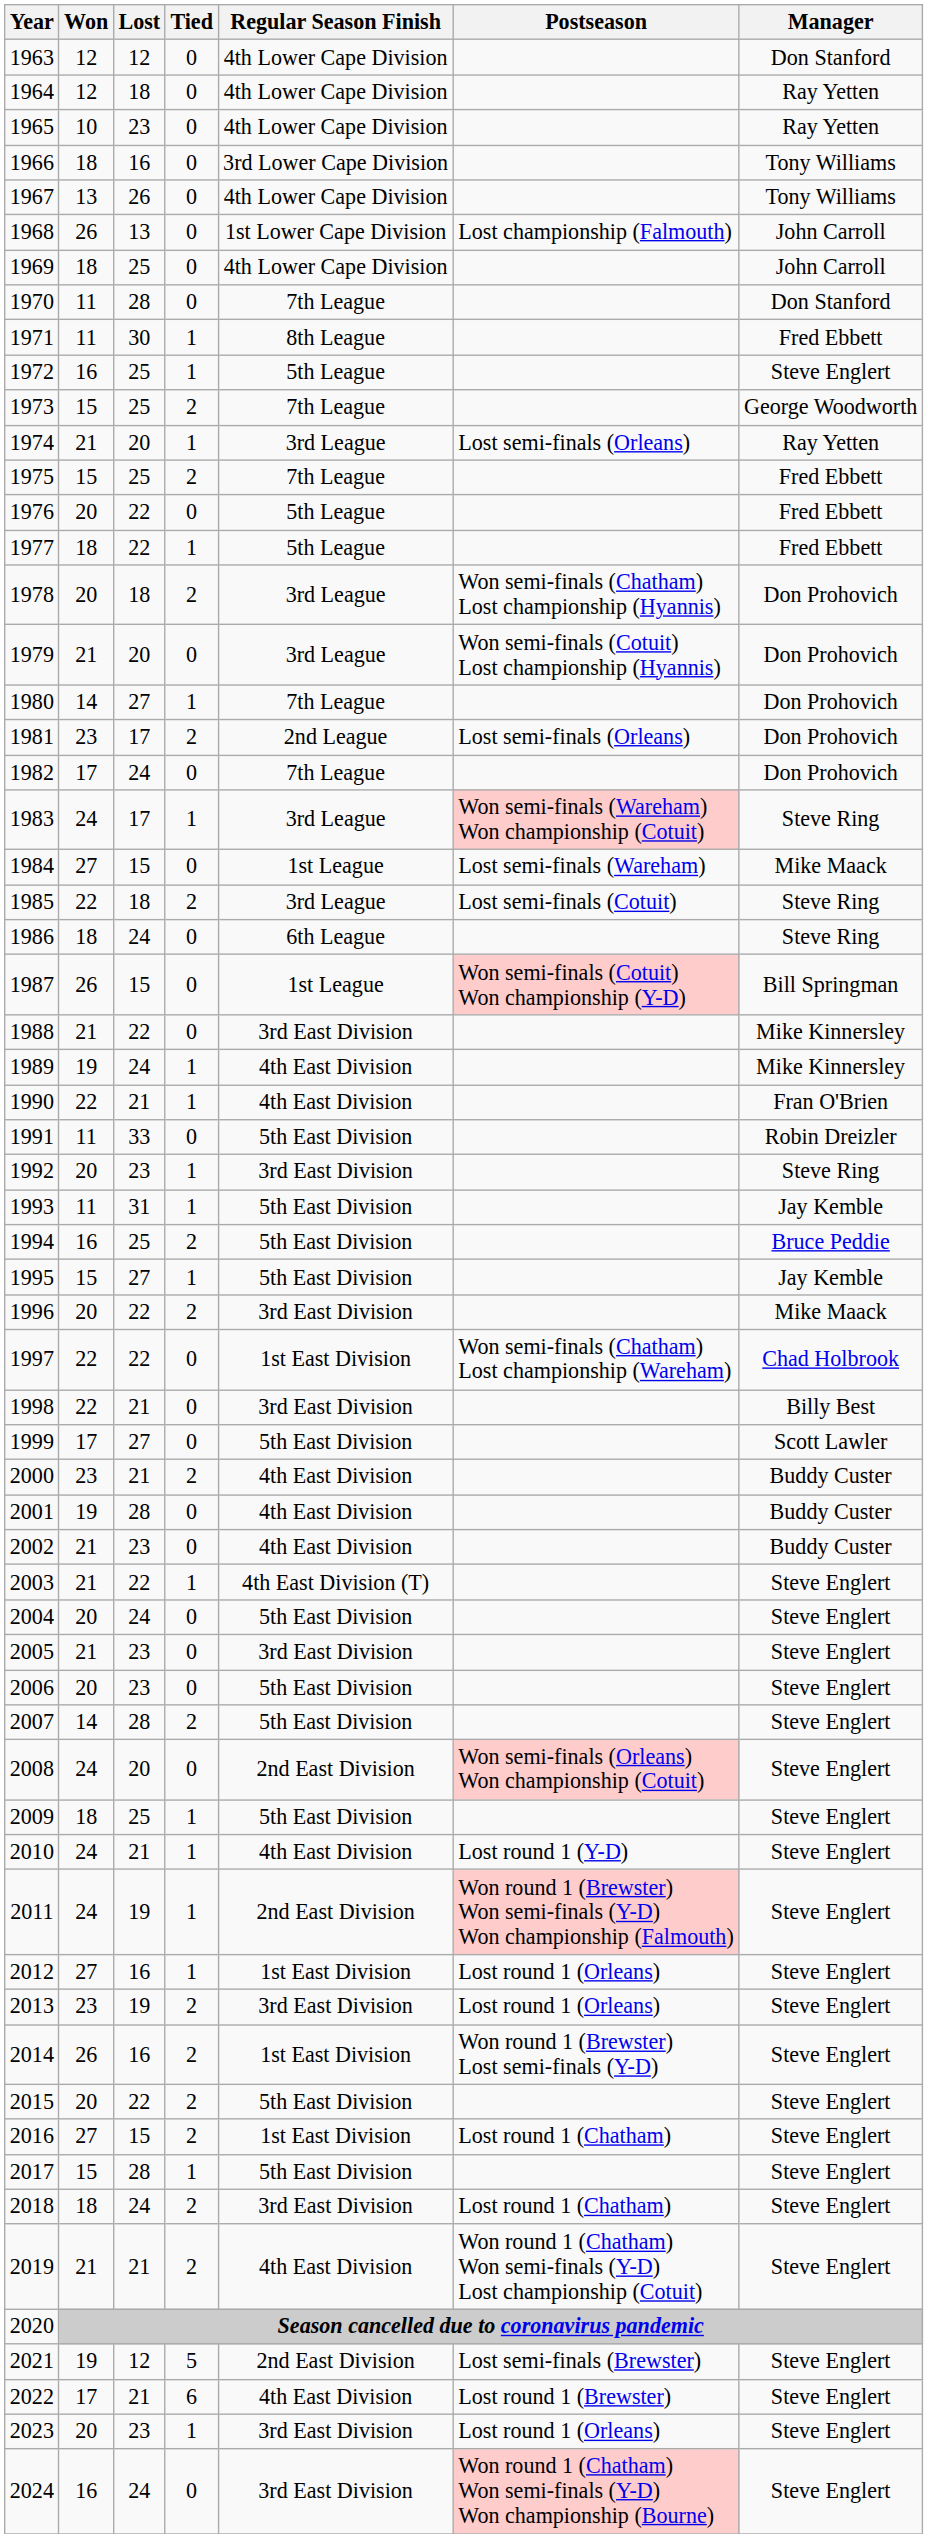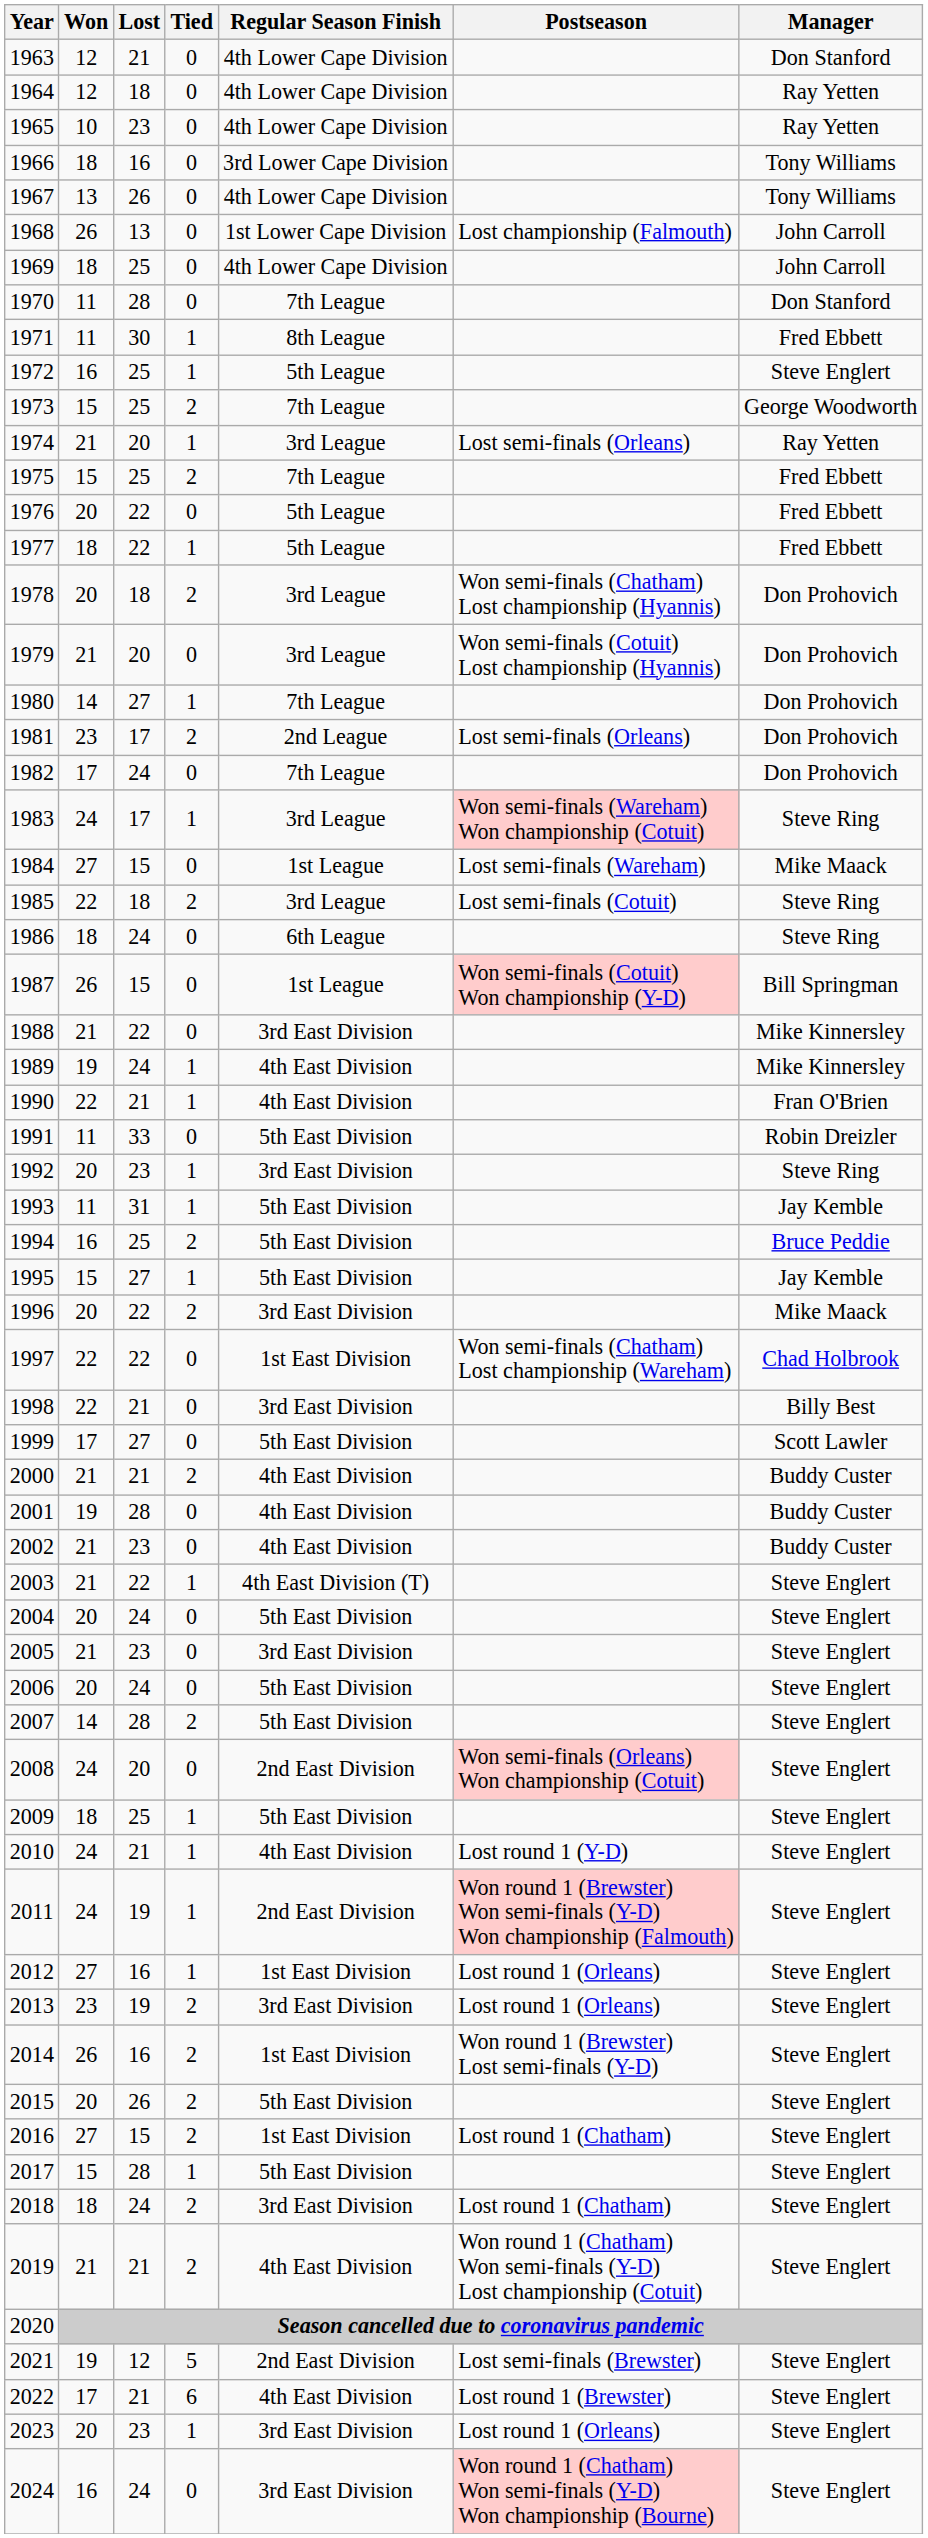(139, 57) 12 -> (139, 57) 21
(86, 1476) 23 -> (86, 1476) 21
(139, 1686) 23 -> (139, 1686) 24
(139, 2101) 22 -> (139, 2101) 26
